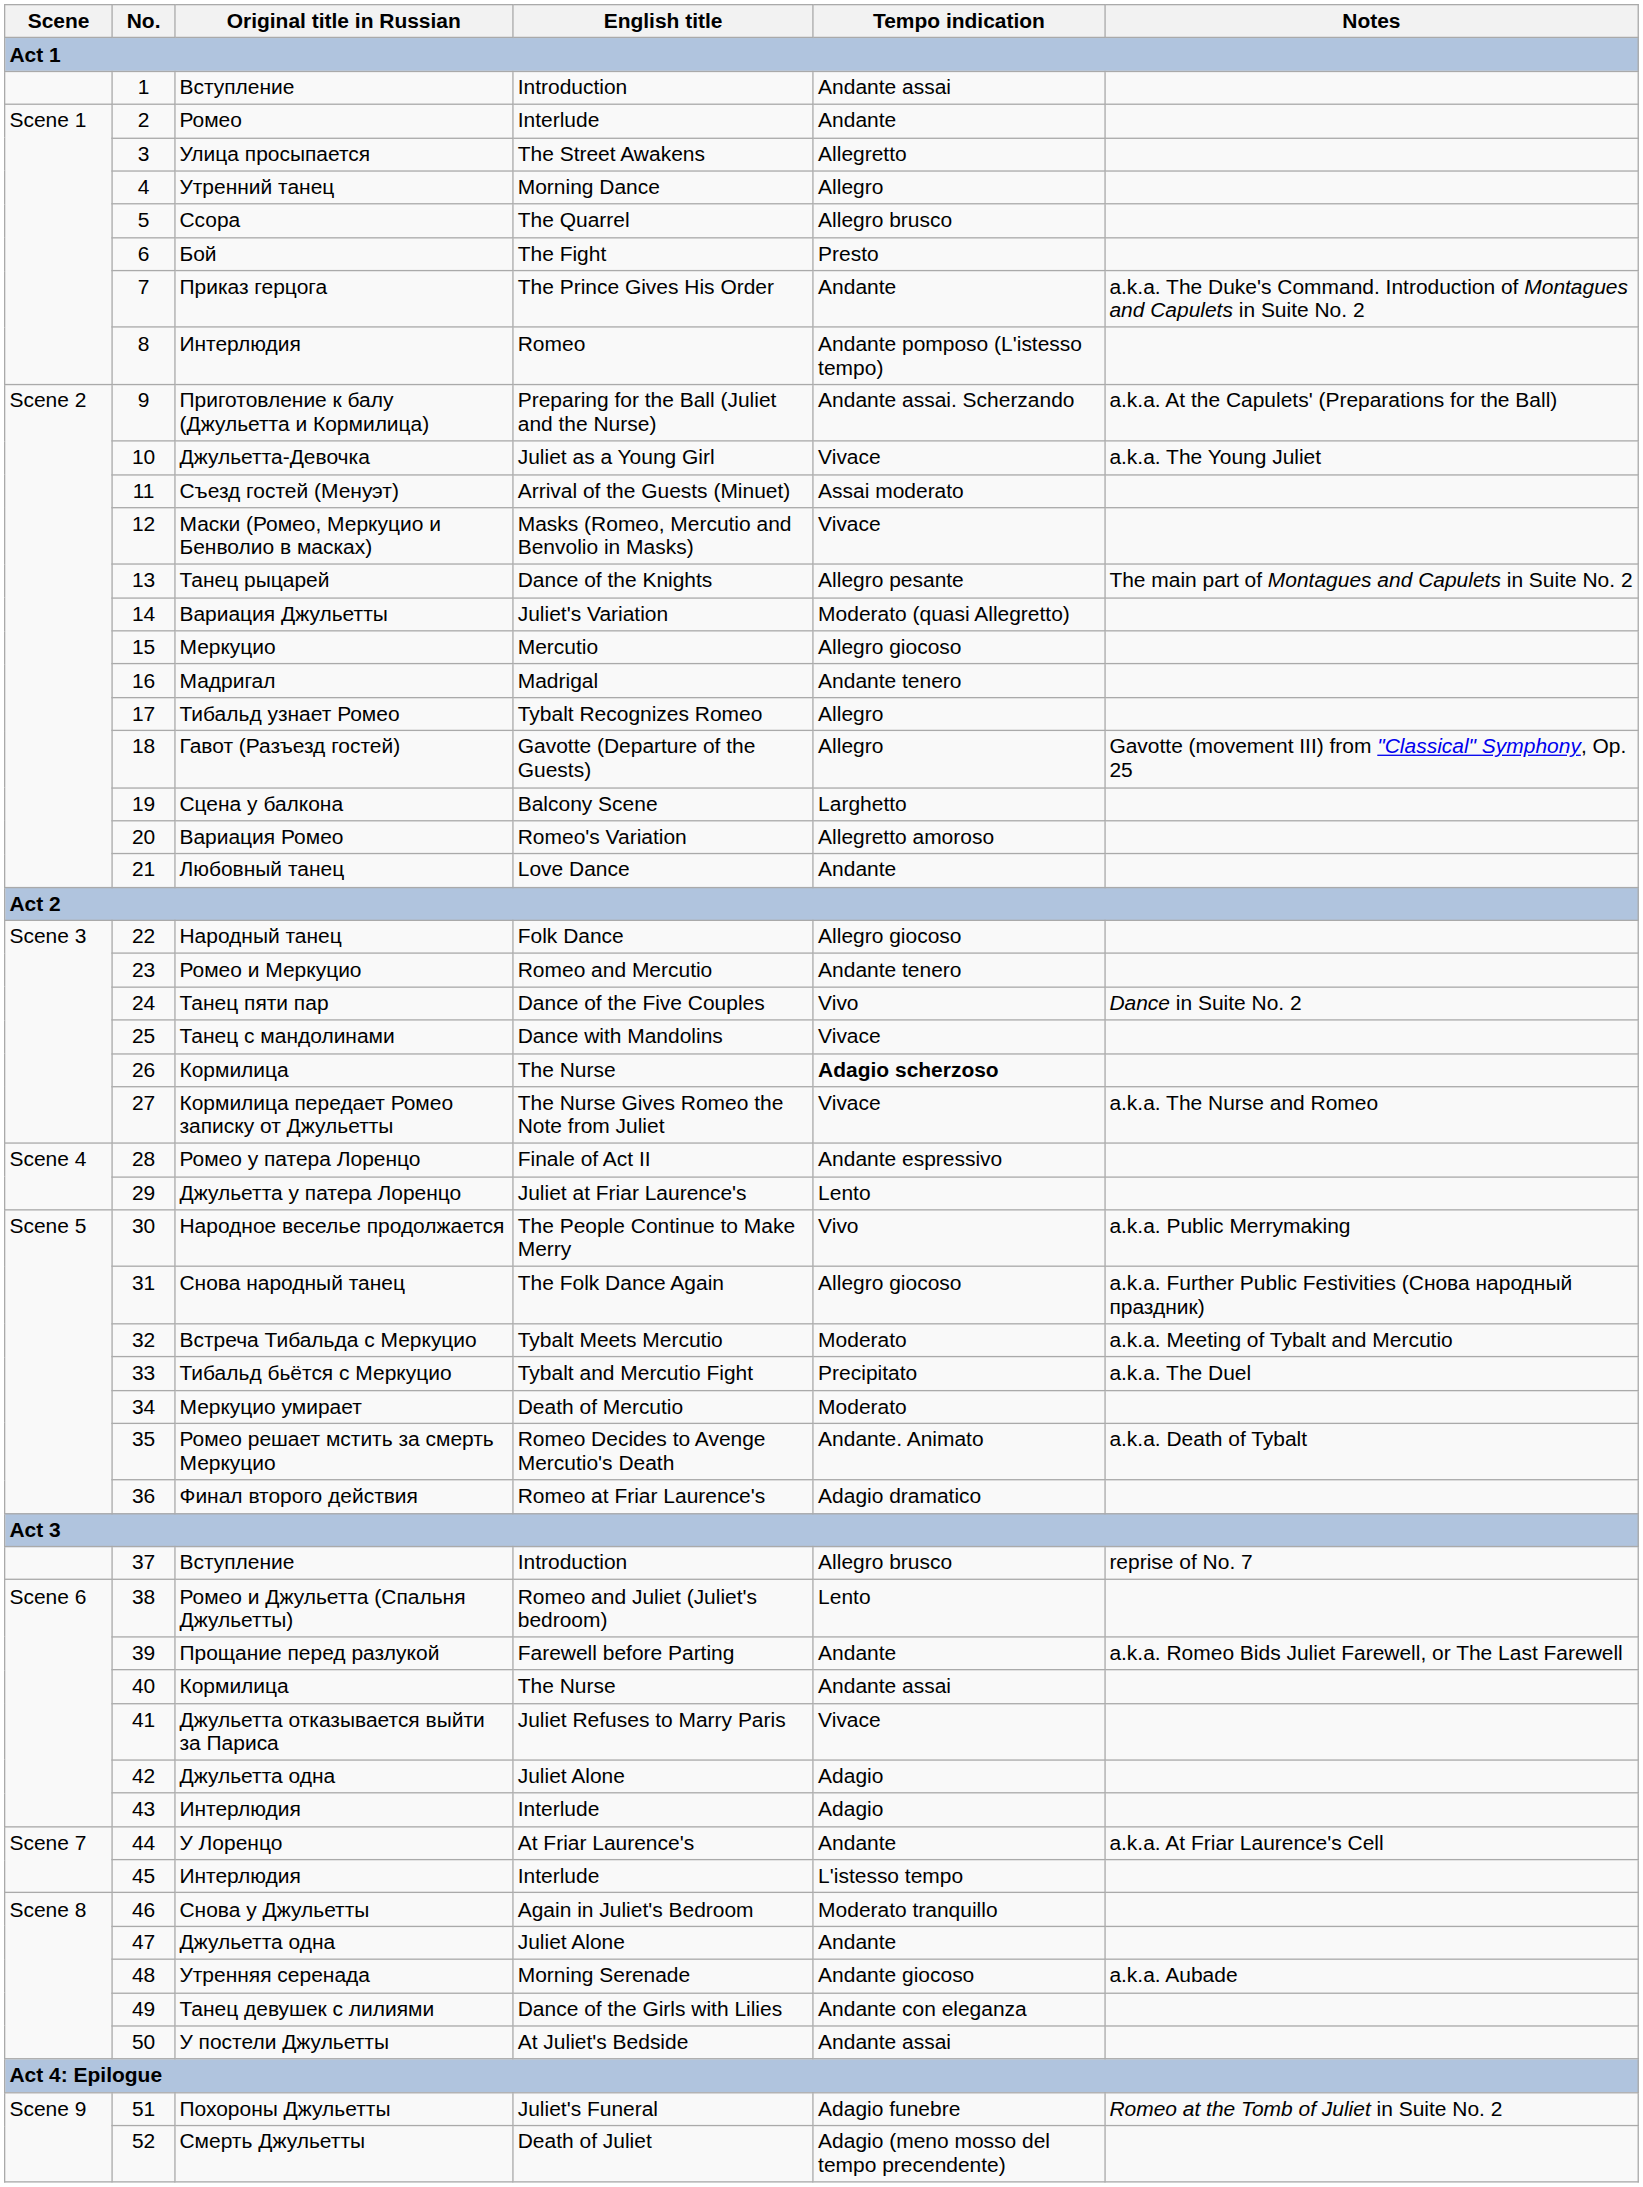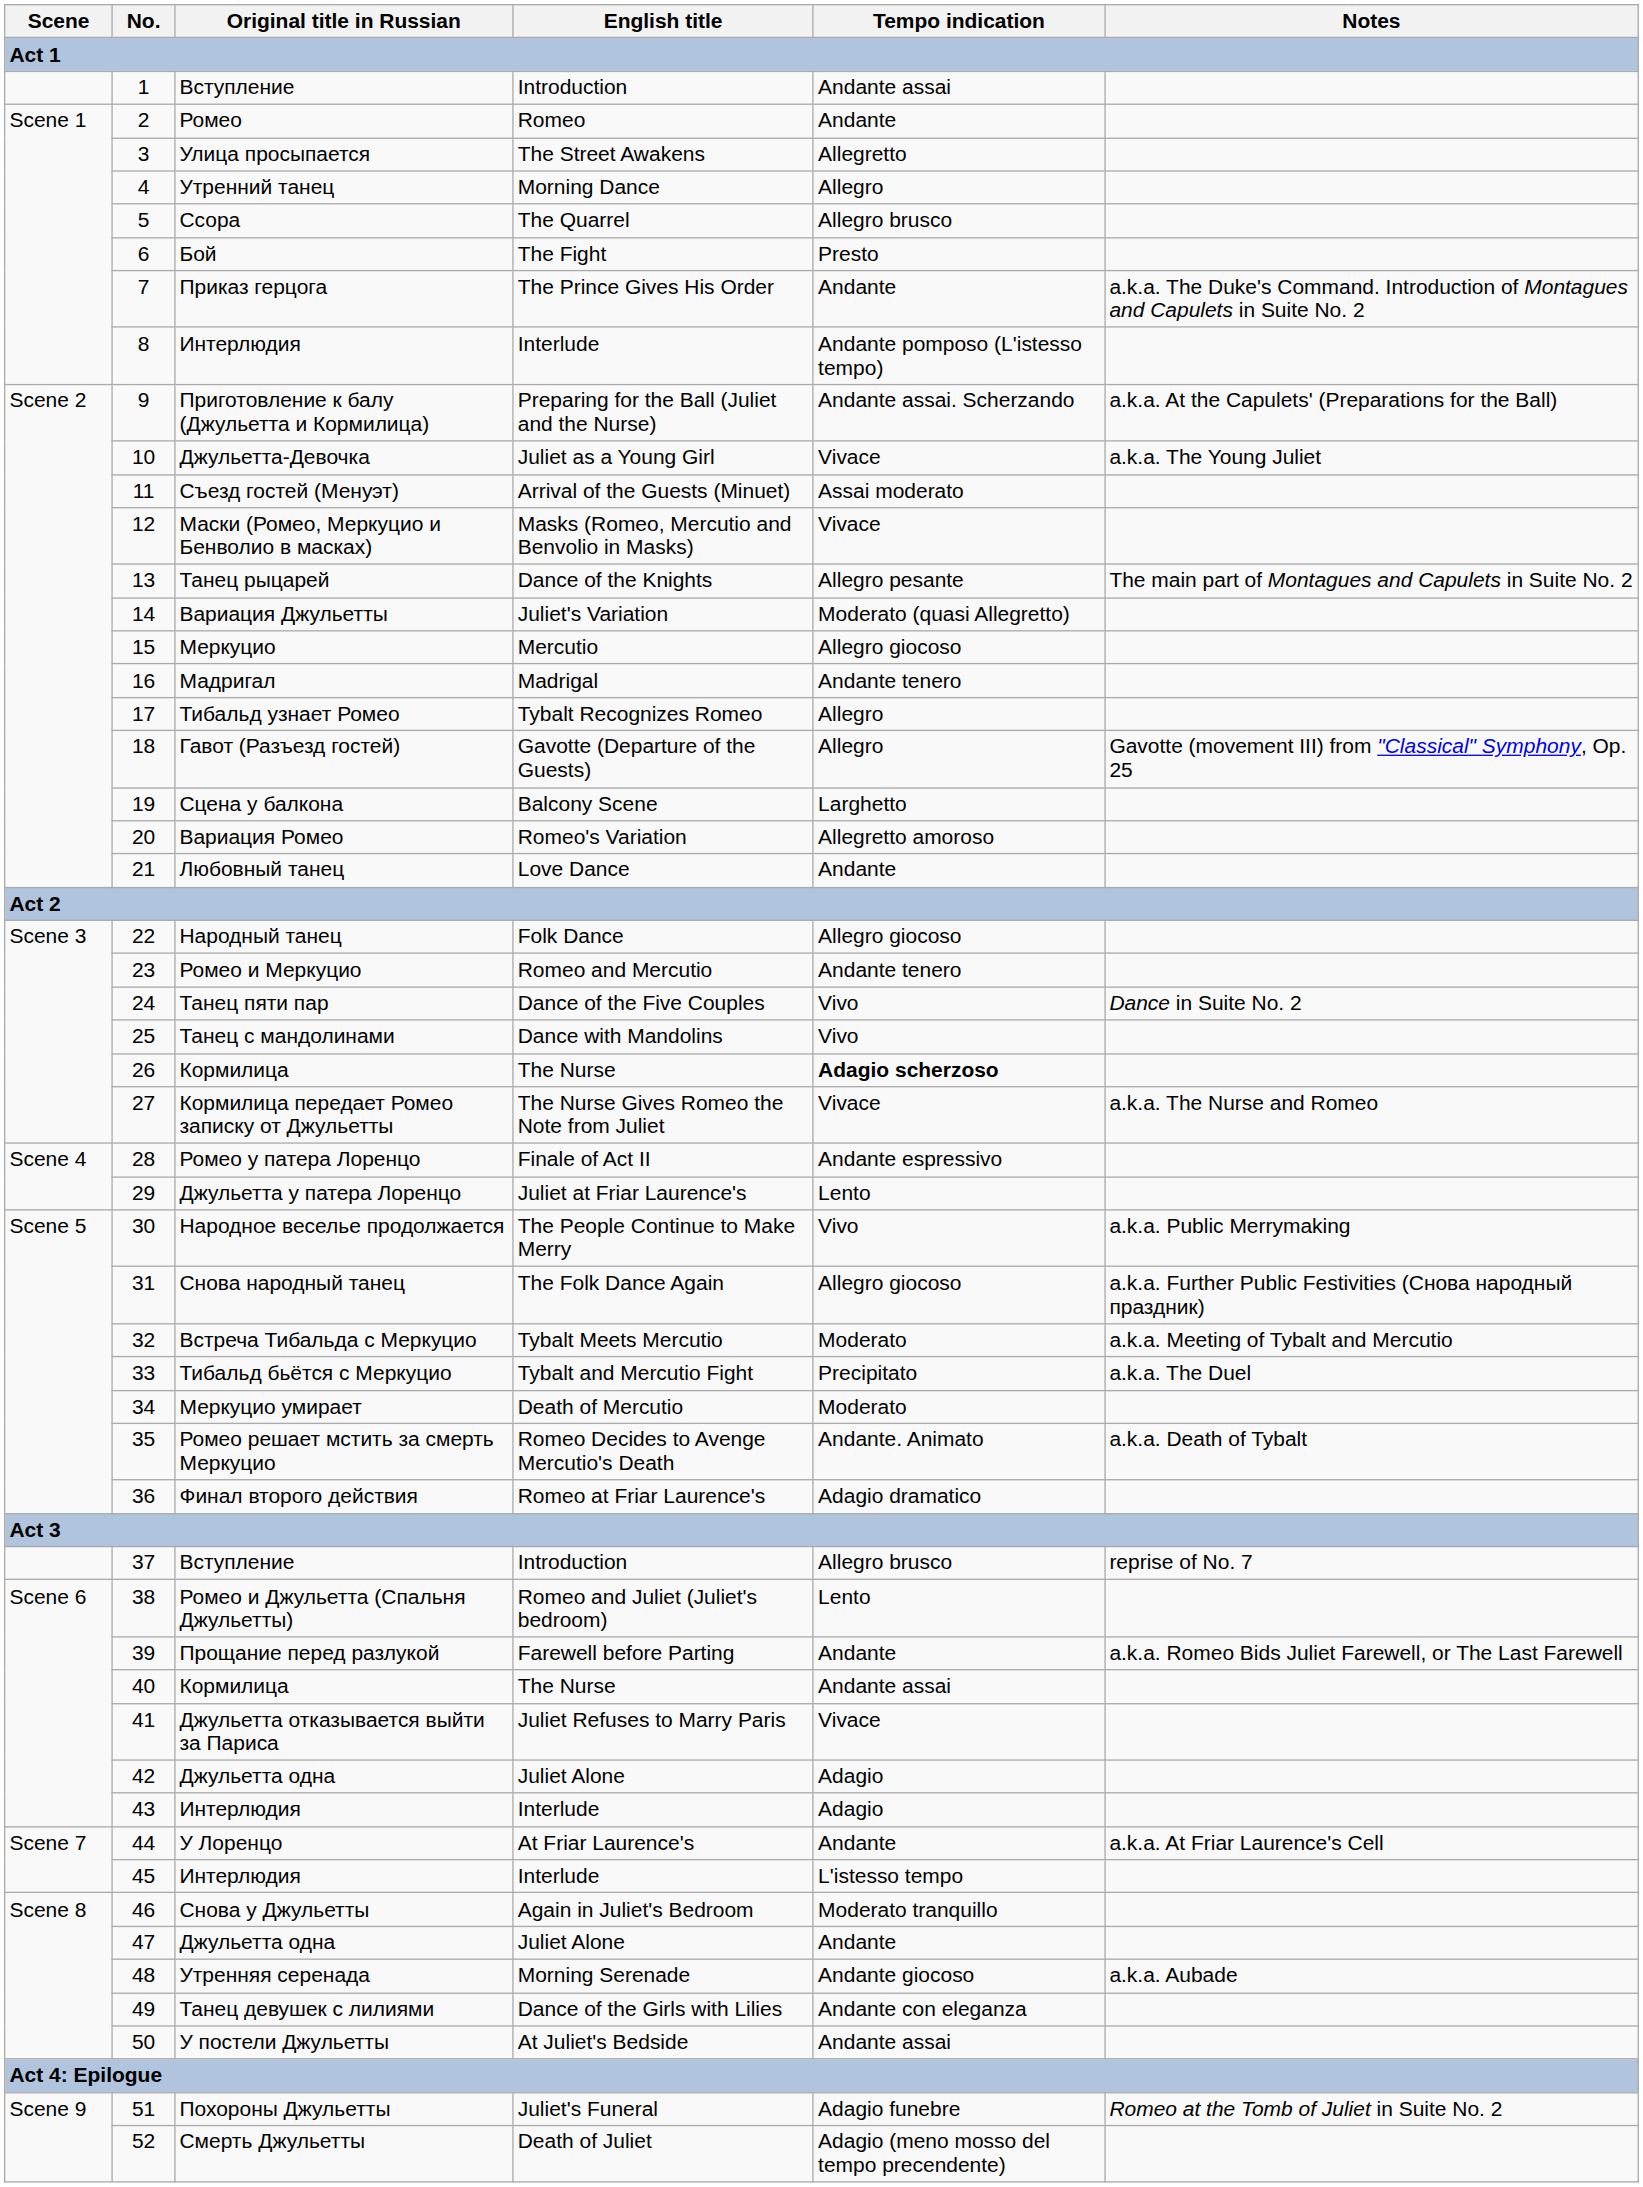(559, 120) Interlude -> (552, 120) Romeo
(552, 343) Romeo -> (559, 343) Interlude
(849, 1036) Vivace -> (838, 1036) Vivo
